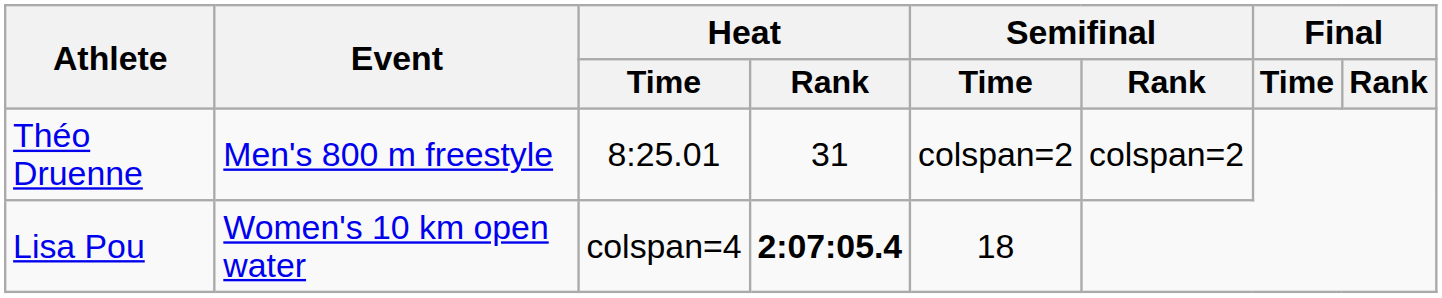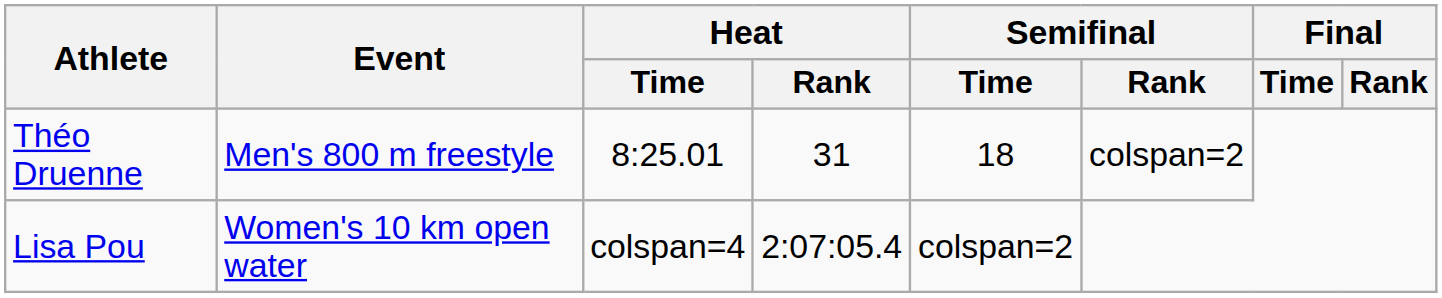(996, 155) colspan=2 -> (996, 155) 18
(830, 246) bold -> (832, 246) normal
(996, 246) 18 -> (996, 246) colspan=2
